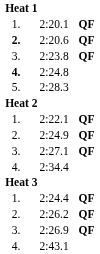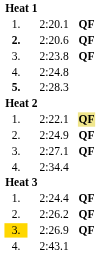(16, 72) bold -> (16, 72) normal
(16, 87) normal -> (16, 87) bold
(87, 119) no background -> (87, 119) khaki background
(16, 230) no background -> (16, 230) gold background
